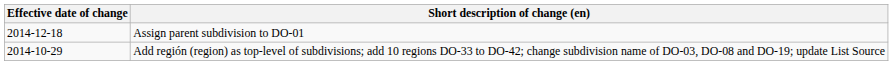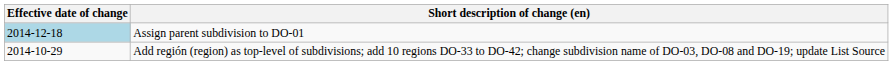(35, 32) no background -> (35, 32) lightblue background
